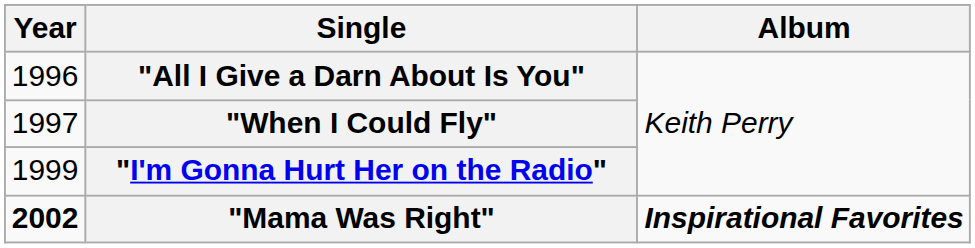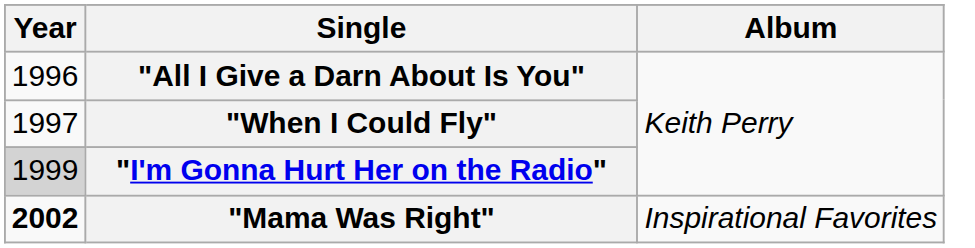(45, 170) no background -> (45, 170) lightgrey background
(804, 218) bold -> (791, 218) normal
